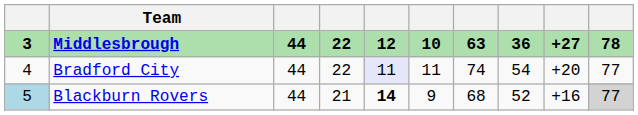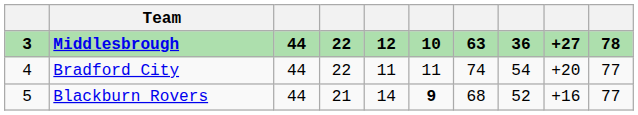(386, 70) lavender background -> (386, 70) no background
(27, 97) lightblue background -> (27, 97) no background
(386, 97) bold -> (386, 97) normal
(431, 97) normal -> (431, 97) bold
(611, 97) lightgrey background -> (611, 97) no background
